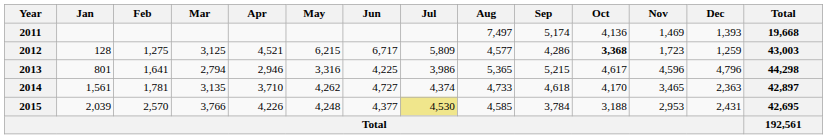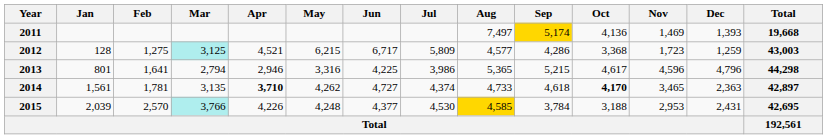(557, 32) no background -> (557, 32) gold background
(213, 51) no background -> (213, 51) paleturquoise background
(614, 51) bold -> (614, 51) normal
(270, 88) normal -> (270, 88) bold
(614, 88) normal -> (614, 88) bold
(213, 106) no background -> (213, 106) paleturquoise background
(442, 106) khaki background -> (442, 106) no background
(500, 106) no background -> (500, 106) gold background
